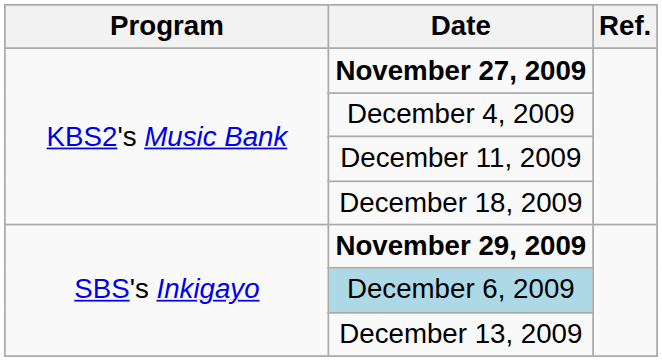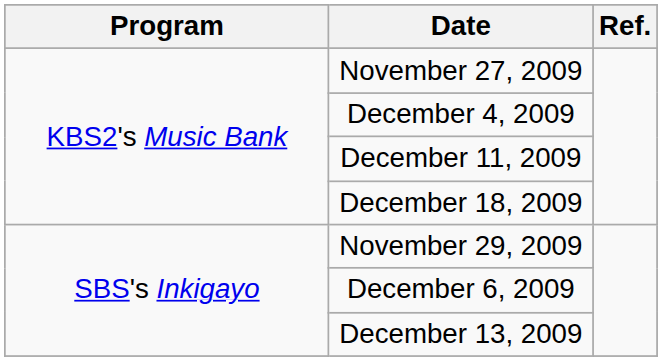(461, 70) bold -> (461, 70) normal
(461, 245) bold -> (461, 245) normal
(461, 289) lightblue background -> (461, 289) no background
